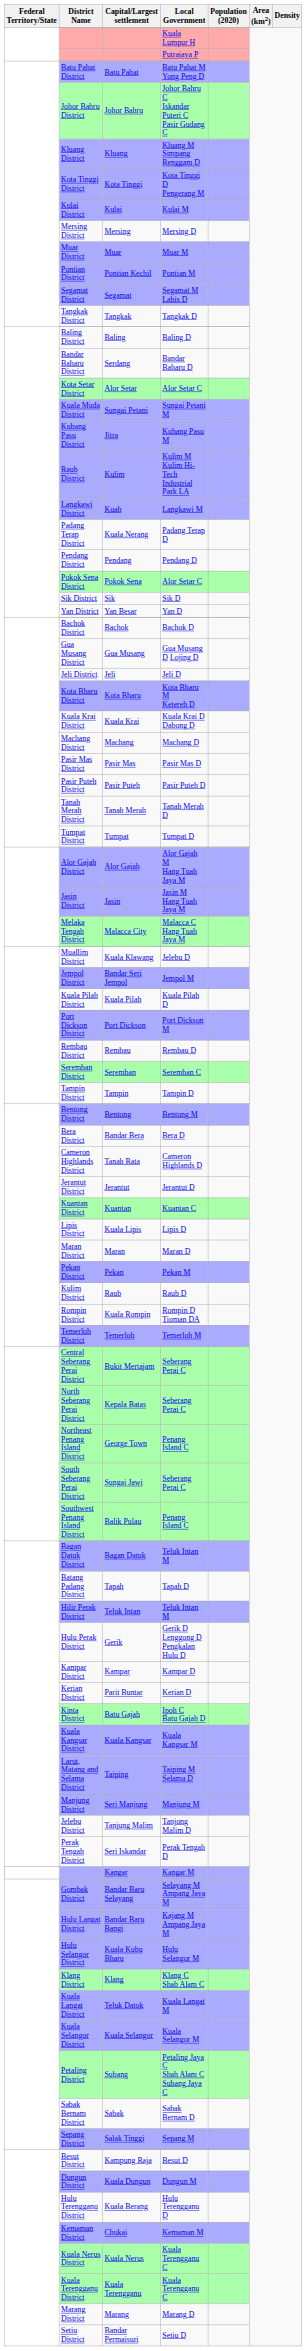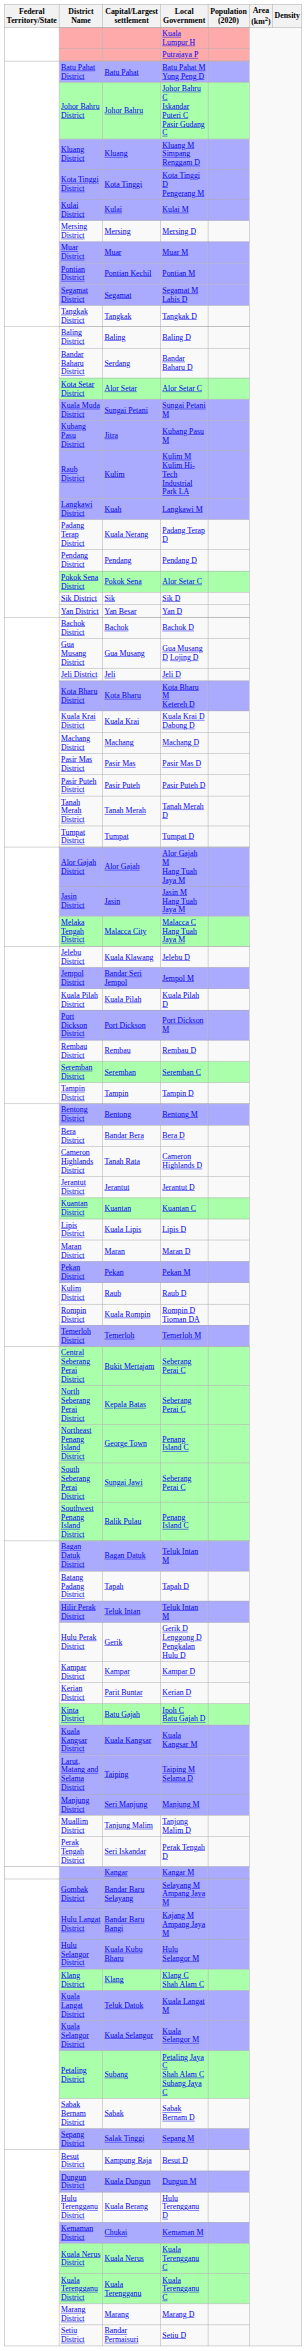(75, 957) Muallim District -> (73, 957) Jelebu District
(73, 1826) Jelebu District -> (75, 1826) Muallim District
